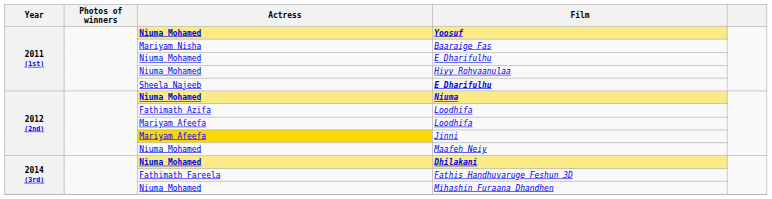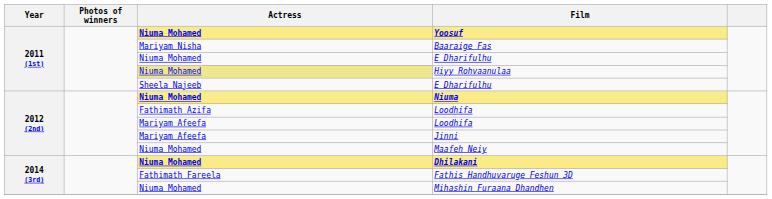(170, 72) no background -> (170, 72) khaki background
(463, 85) bold -> (463, 85) normal
(173, 136) gold background -> (173, 136) no background
